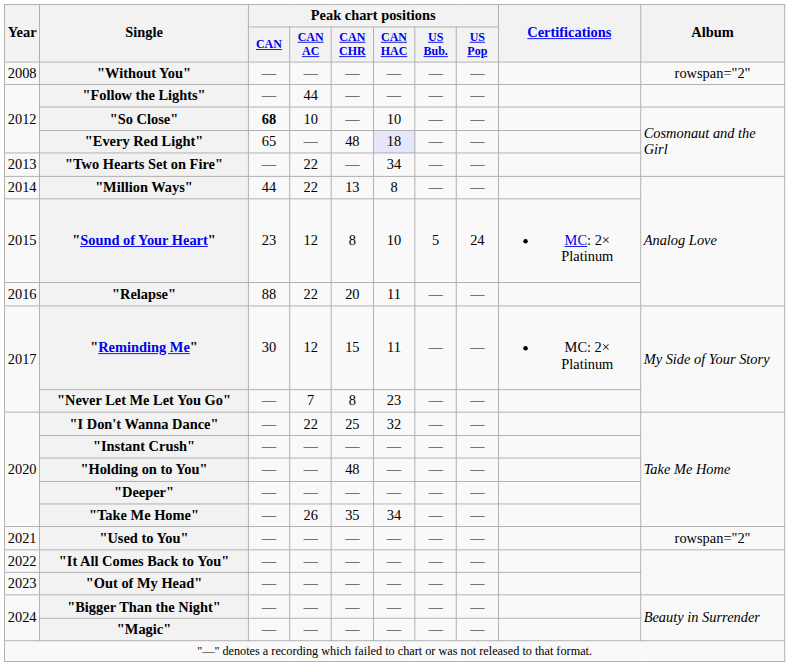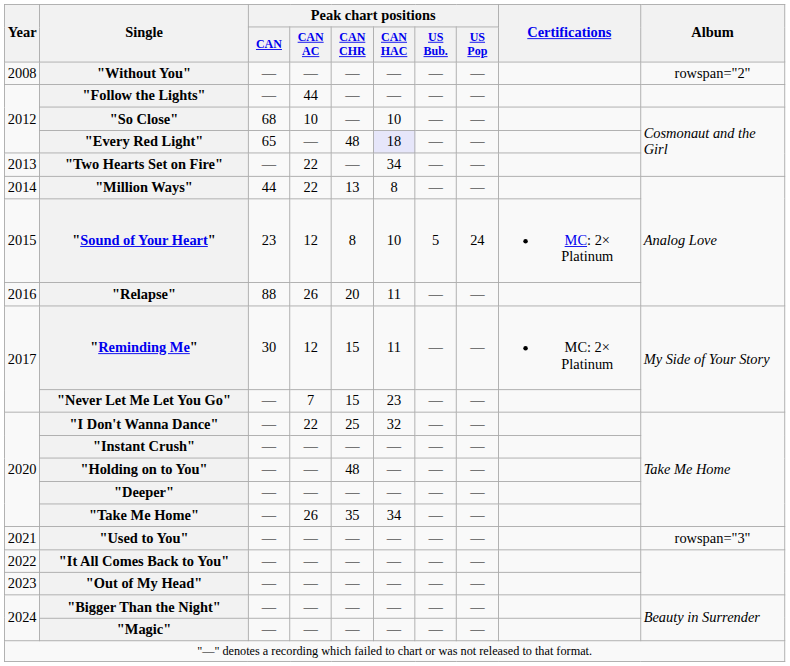(269, 118) bold -> (269, 118) normal
(311, 294) 22 -> (311, 294) 26
(352, 401) 8 -> (352, 401) 15
(713, 538) rowspan="2" -> (713, 538) rowspan="3"
